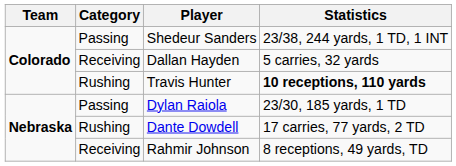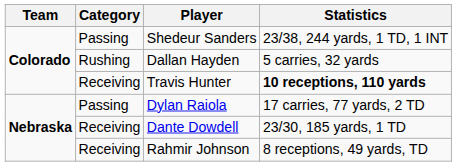(109, 60) Receiving -> (104, 60) Rushing
(104, 82) Rushing -> (109, 82) Receiving
(334, 105) 23/30, 185 yards, 1 TD -> (344, 105) 17 carries, 77 yards, 2 TD
(104, 127) Rushing -> (109, 127) Receiving
(344, 127) 17 carries, 77 yards, 2 TD -> (334, 127) 23/30, 185 yards, 1 TD
